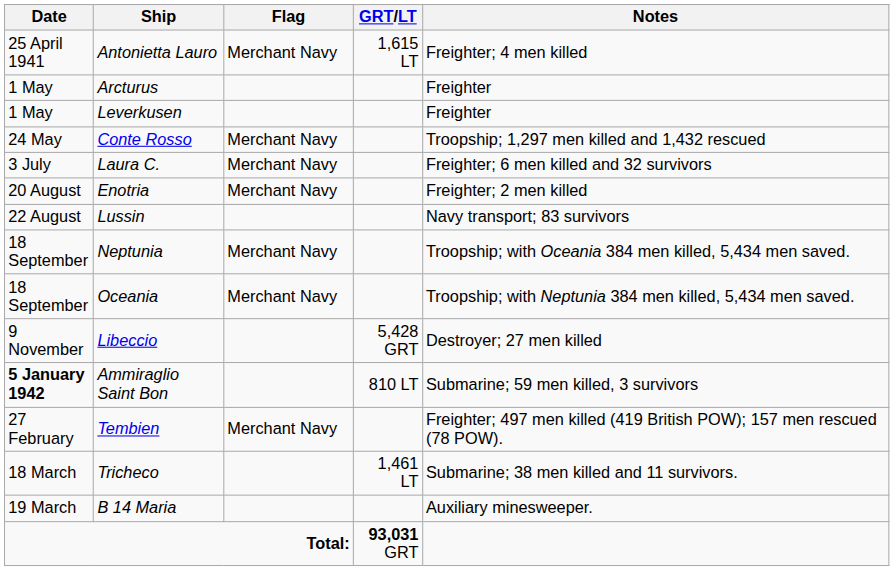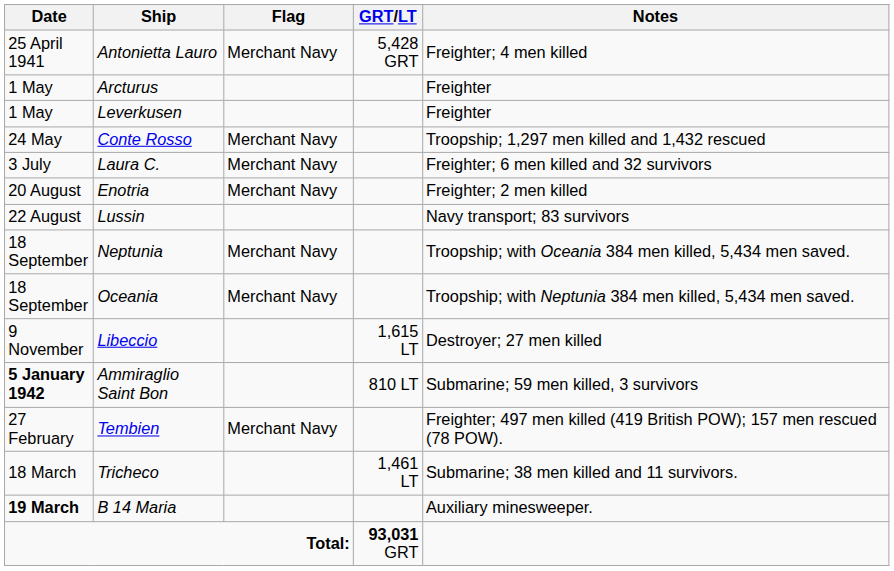(398, 52) 1,615 LT -> (398, 52) 5,428 GRT
(398, 340) 5,428 GRT -> (398, 340) 1,615 LT
(42, 508) normal -> (44, 508) bold
